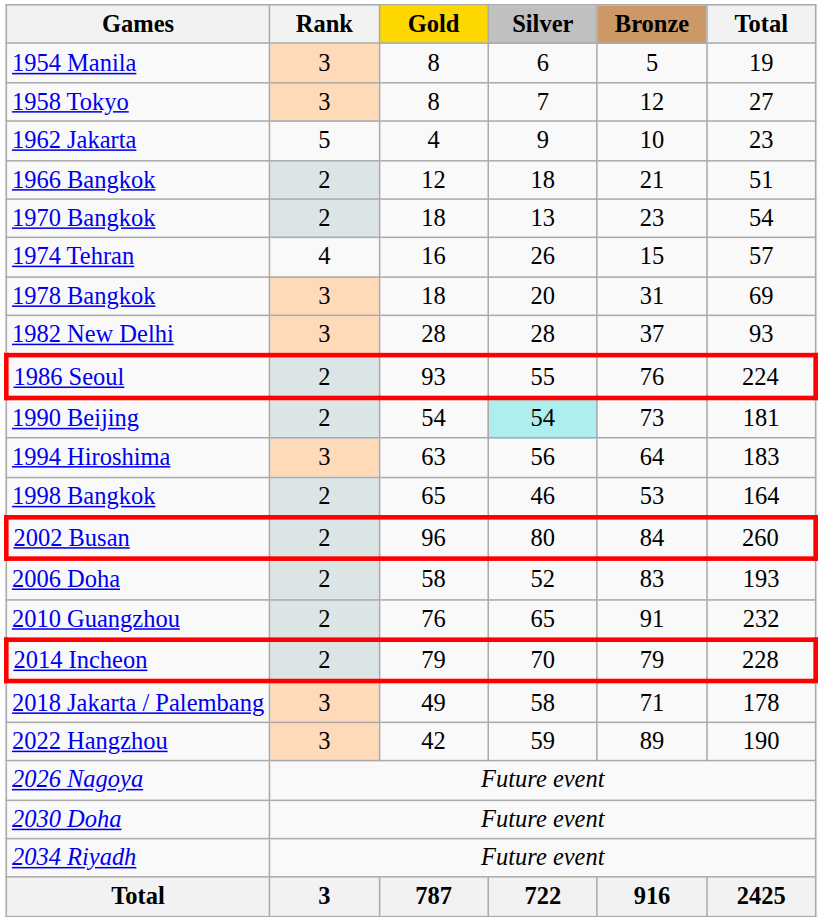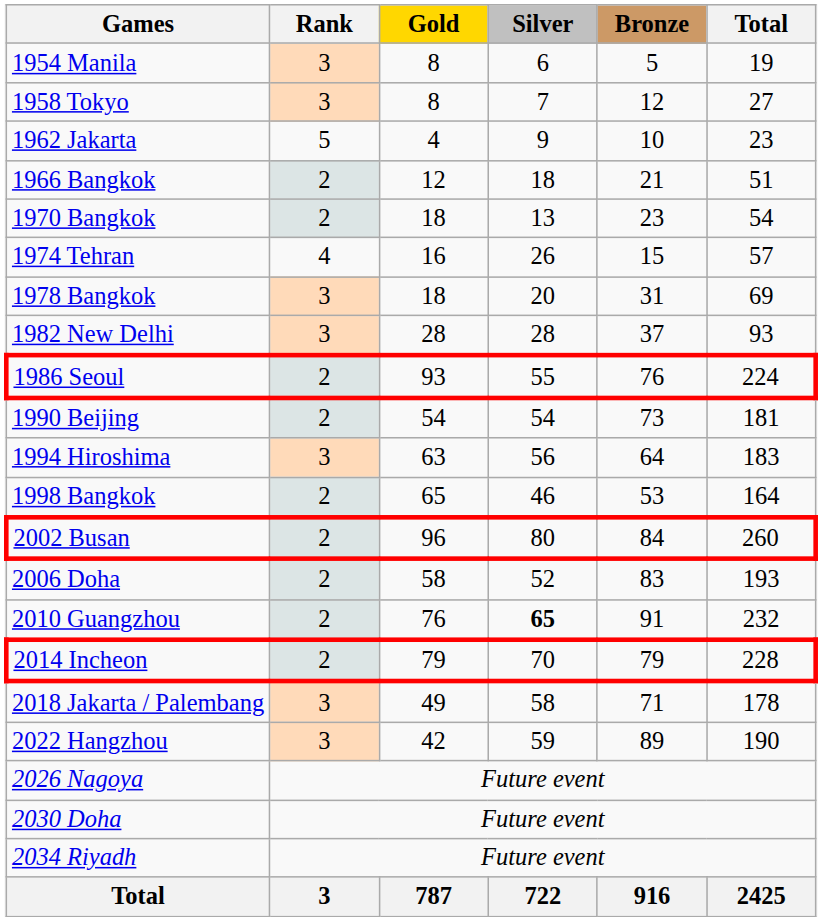(543, 418) paleturquoise background -> (543, 418) no background
(543, 618) normal -> (543, 618) bold
